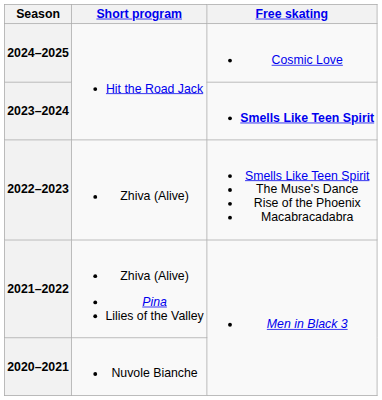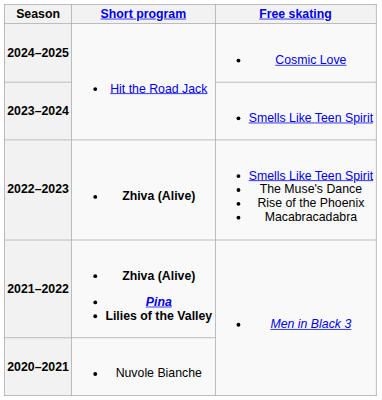(292, 118) bold -> (295, 118) normal
(139, 197) normal -> (143, 197) bold
(139, 296) normal -> (143, 296) bold
